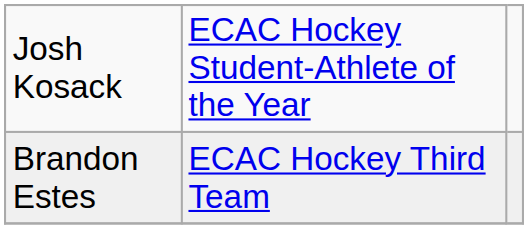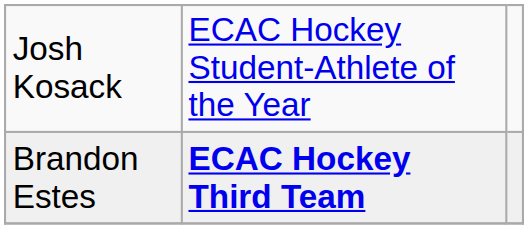(337, 177) normal -> (299, 177) bold
